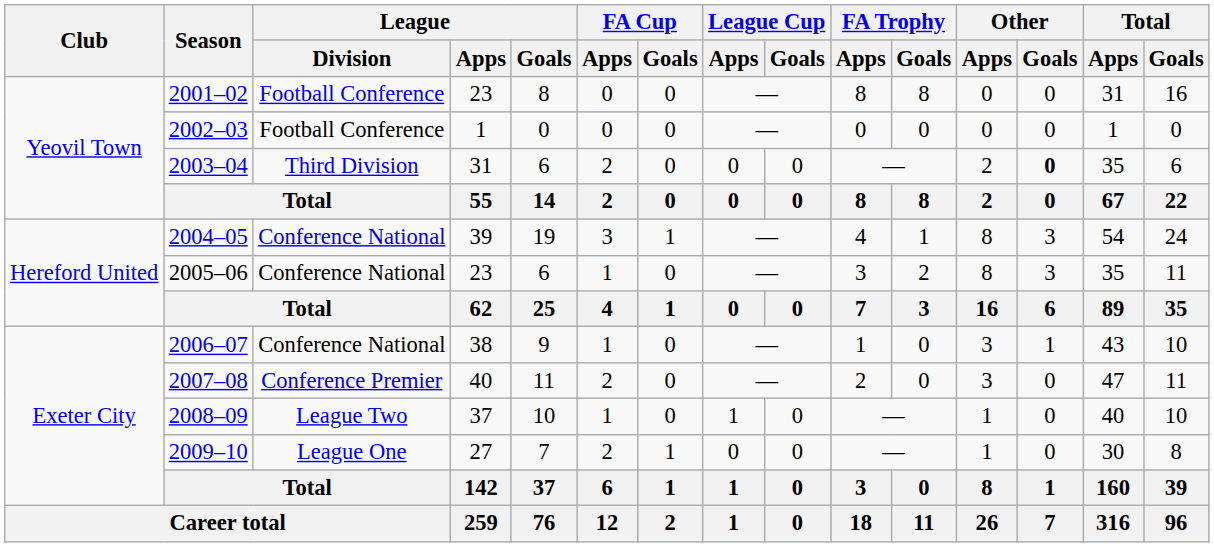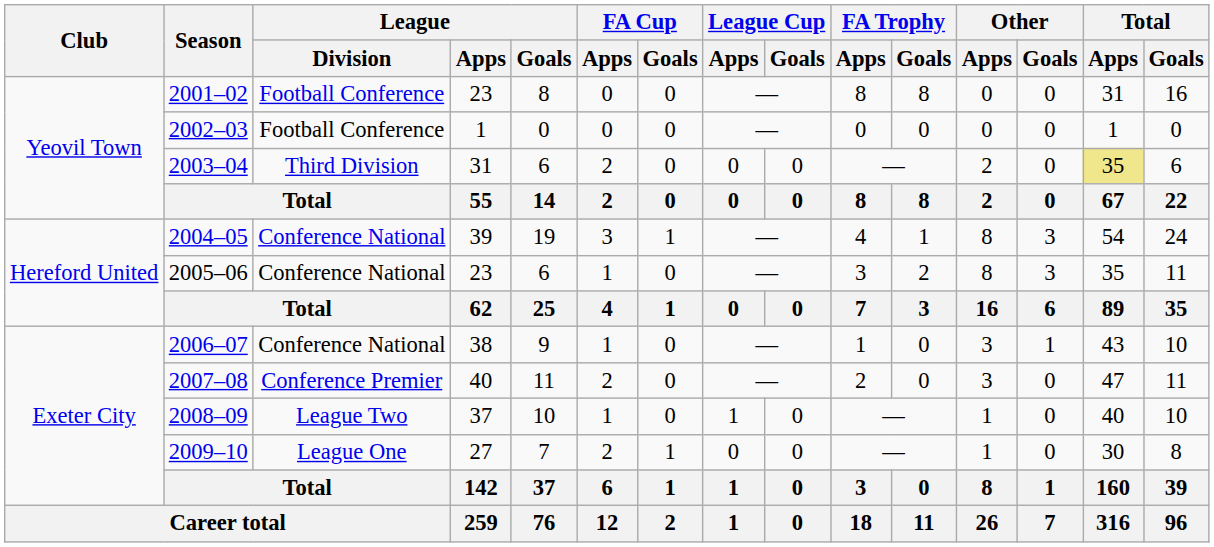(1050, 165) bold -> (1050, 165) normal
(1113, 165) no background -> (1113, 165) khaki background
